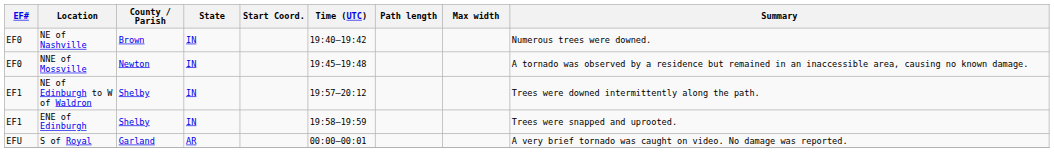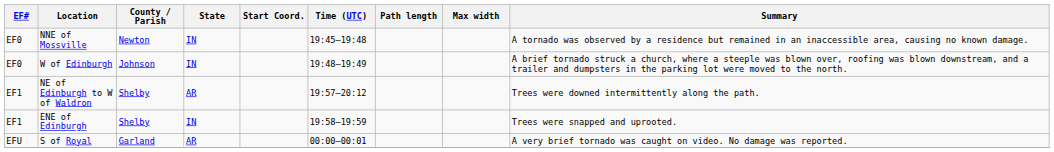- row: (63, 40)
+ row: (76, 64)
(191, 93) IN -> (191, 93) AR
